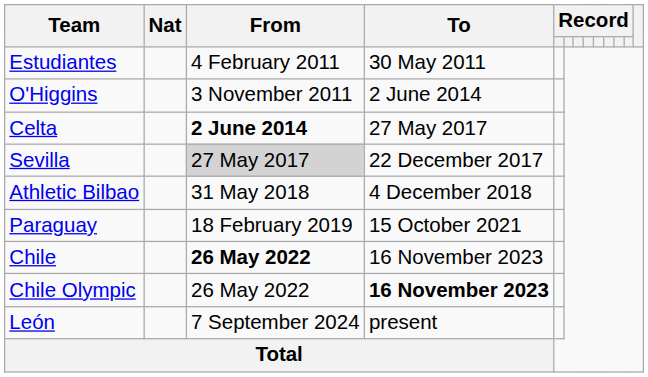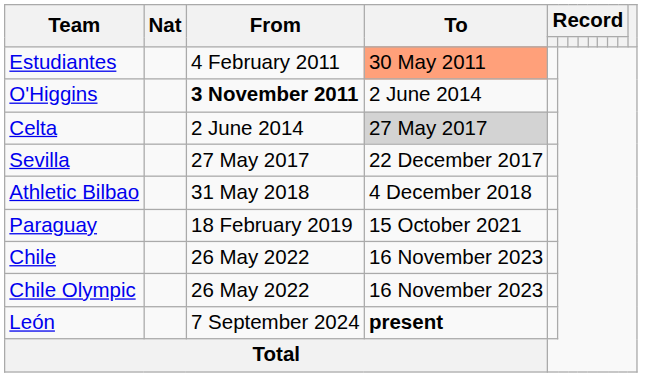(427, 62) no background -> (427, 62) lightsalmon background
(272, 95) normal -> (275, 95) bold
(249, 127) bold -> (247, 127) normal
(428, 127) no background -> (428, 127) lightgrey background
(250, 160) lightgrey background -> (250, 160) no background
(251, 257) bold -> (250, 257) normal
(459, 290) bold -> (456, 290) normal
(403, 322) normal -> (406, 322) bold
